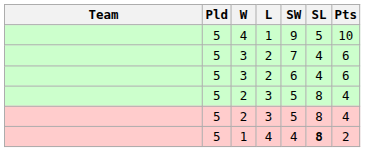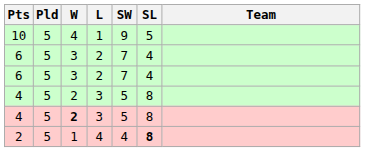columns swapped: (103, 15) <-> (346, 15)
(294, 76) 6 -> (124, 76) 7
(243, 116) normal -> (74, 116) bold
